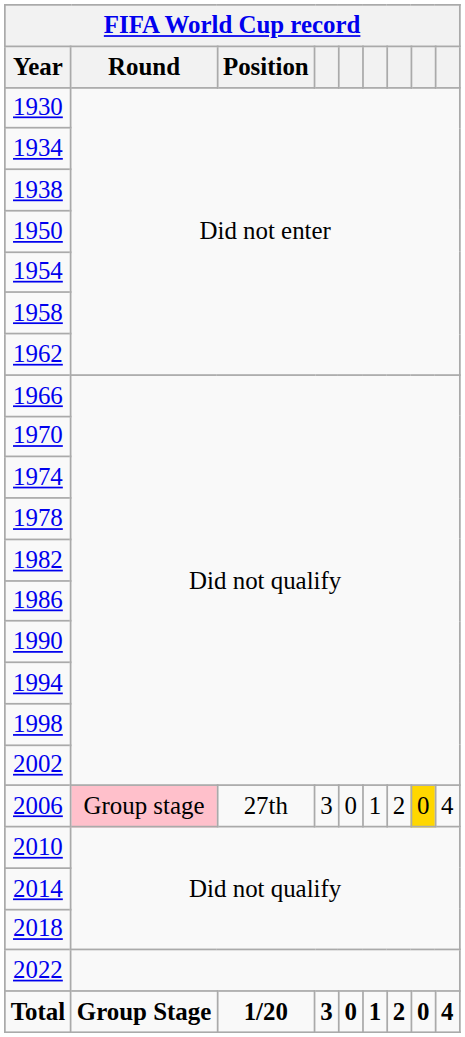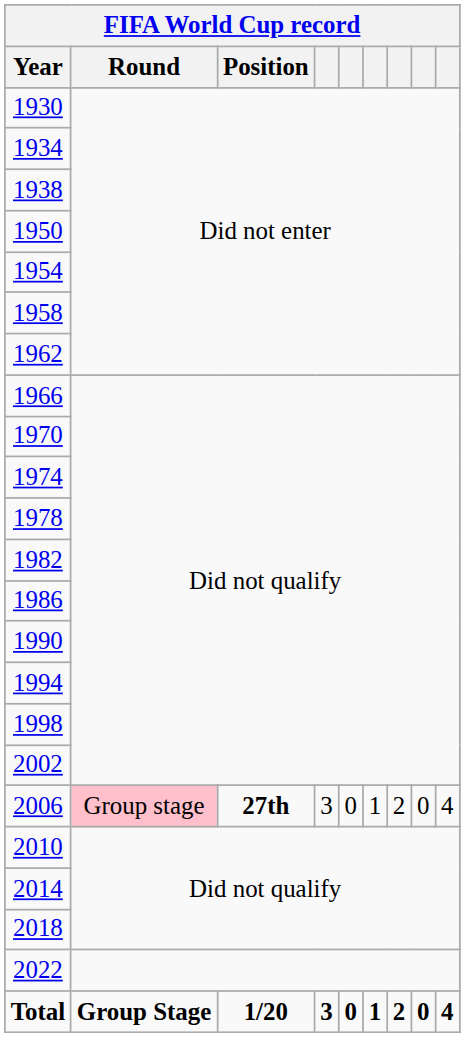(266, 806) normal -> (266, 806) bold
(423, 806) gold background -> (423, 806) no background
